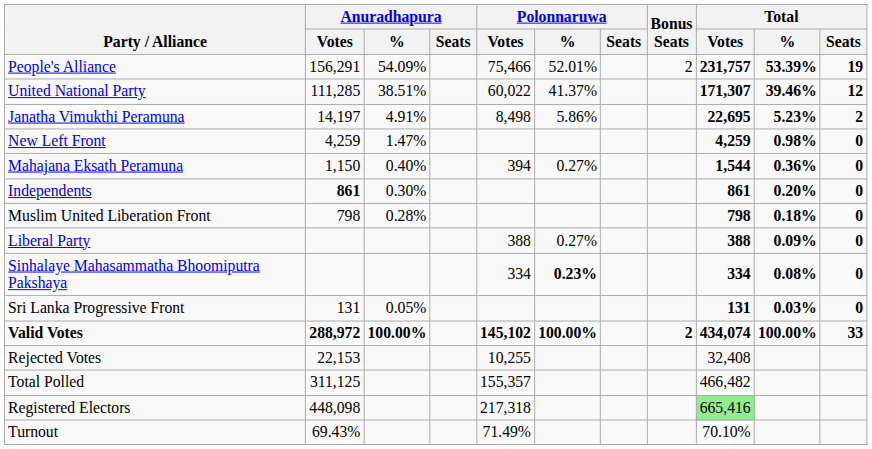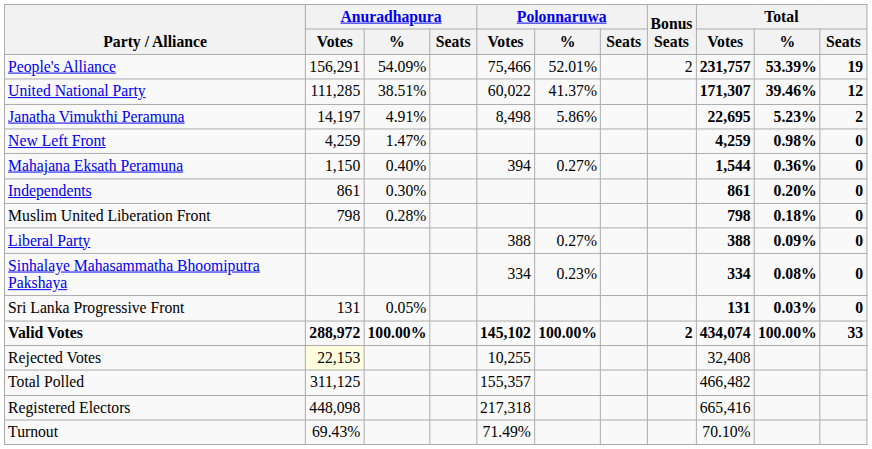(349, 191) bold -> (349, 191) normal
(575, 274) bold -> (577, 274) normal
(339, 357) no background -> (339, 357) lightyellow background
(725, 407) lightgreen background -> (725, 407) no background
